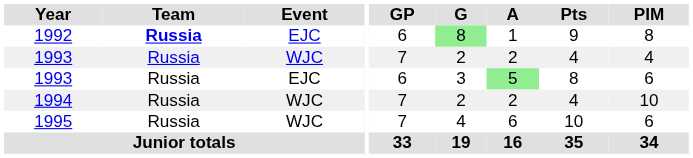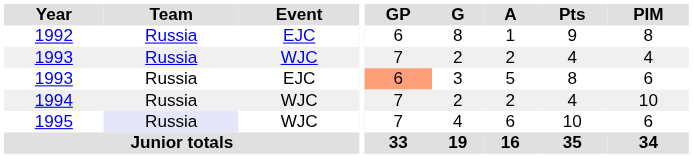(174, 36) bold -> (171, 36) normal
(461, 36) lightgreen background -> (458, 36) no background
(402, 78) no background -> (398, 78) lightsalmon background
(513, 78) lightgreen background -> (510, 78) no background
(174, 121) no background -> (171, 121) lavender background
